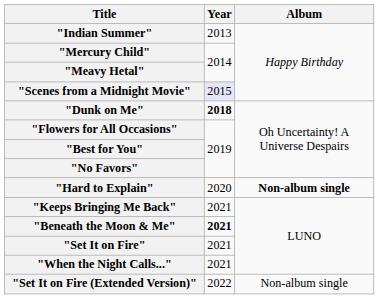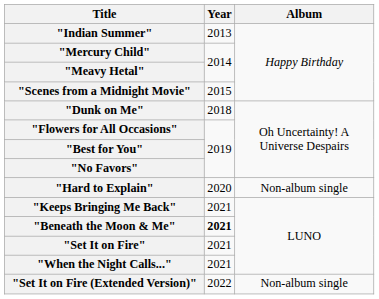(220, 91) lavender background -> (220, 91) no background
(220, 110) bold -> (220, 110) normal
(304, 187) bold -> (304, 187) normal
